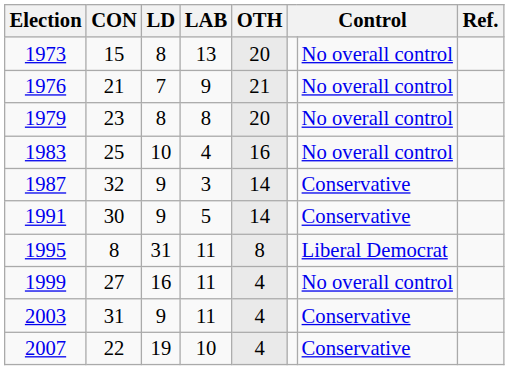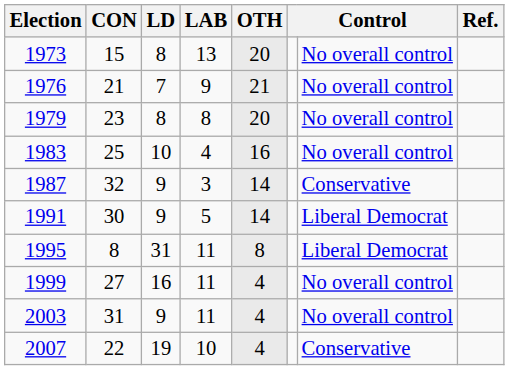(356, 217) Conservative -> (375, 217) Liberal Democrat
(356, 315) Conservative -> (377, 315) No overall control
